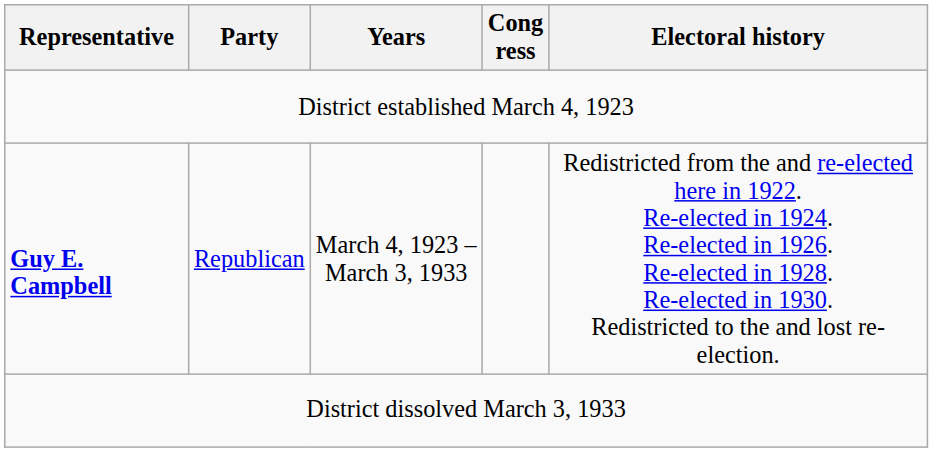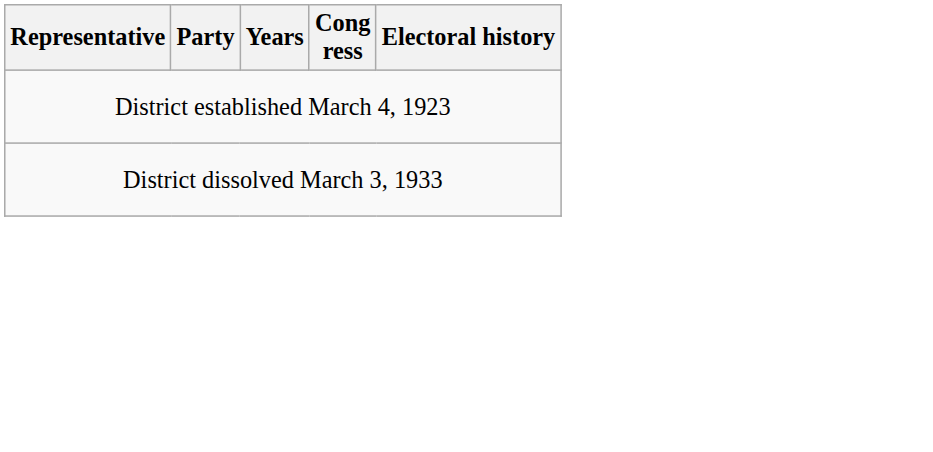- row: (61, 272)
